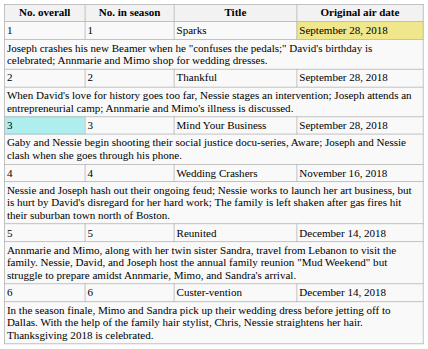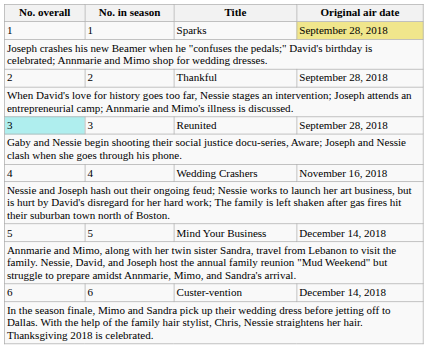(221, 125) Mind Your Business -> (196, 125) Reunited
(196, 232) Reunited -> (221, 232) Mind Your Business
